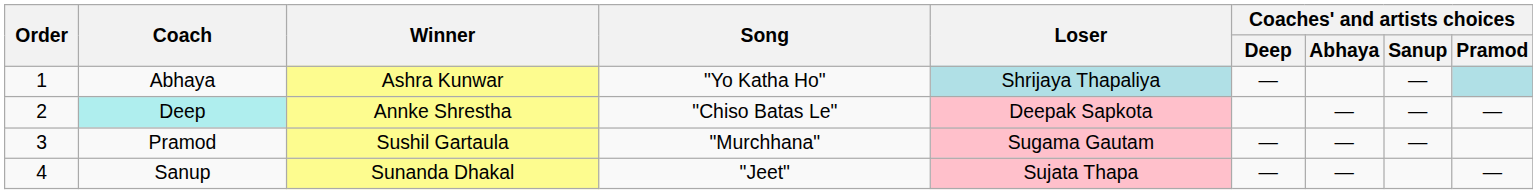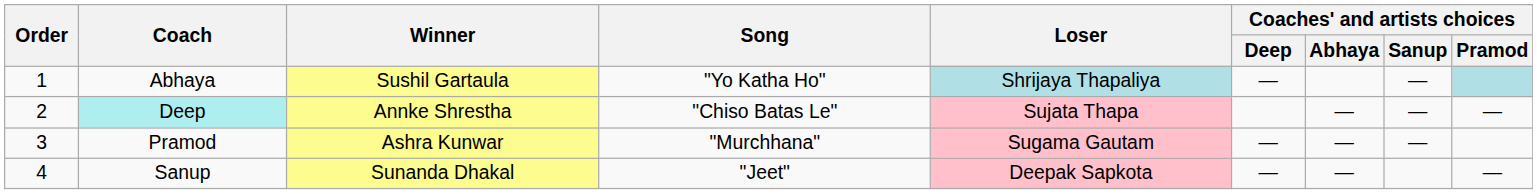(443, 81) Ashra Kunwar -> (443, 81) Sushil Gartaula
(1081, 111) Deepak Sapkota -> (1081, 111) Sujata Thapa
(443, 142) Sushil Gartaula -> (443, 142) Ashra Kunwar
(1081, 173) Sujata Thapa -> (1081, 173) Deepak Sapkota
